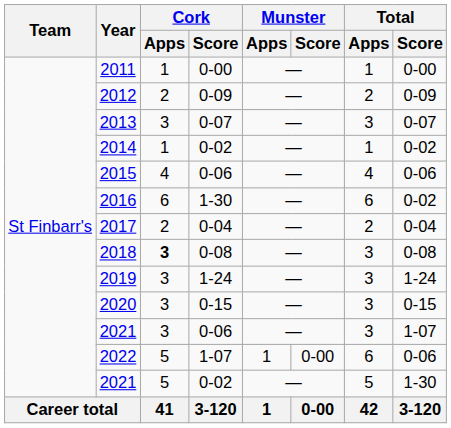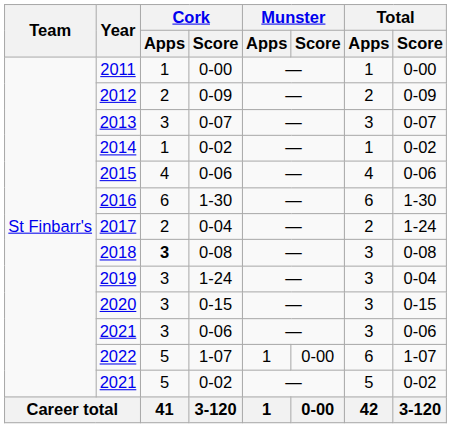(420, 200) 0-02 -> (420, 200) 1-30
(420, 226) 0-04 -> (420, 226) 1-24
(420, 278) 1-24 -> (420, 278) 0-04
(420, 331) 1-07 -> (420, 331) 0-06
(420, 357) 0-06 -> (420, 357) 1-07
(420, 383) 1-30 -> (420, 383) 0-02
